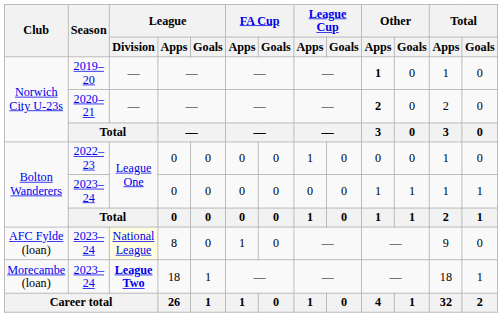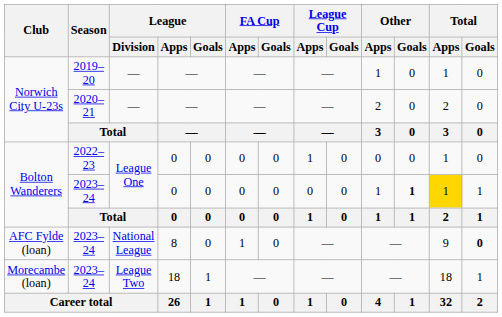(378, 73) bold -> (378, 73) normal
(378, 106) bold -> (378, 106) normal
(412, 191) normal -> (412, 191) bold
(446, 191) no background -> (446, 191) gold background
(134, 243) lightyellow background -> (134, 243) no background
(480, 243) normal -> (480, 243) bold
(134, 276) bold -> (134, 276) normal
